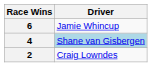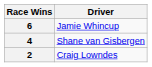(101, 41) lightblue background -> (101, 41) no background
